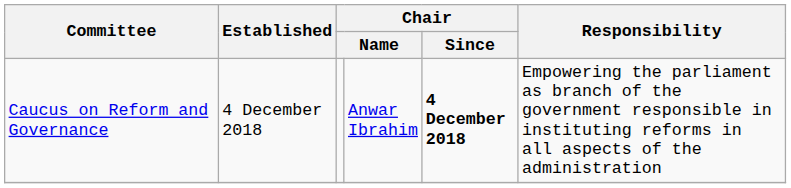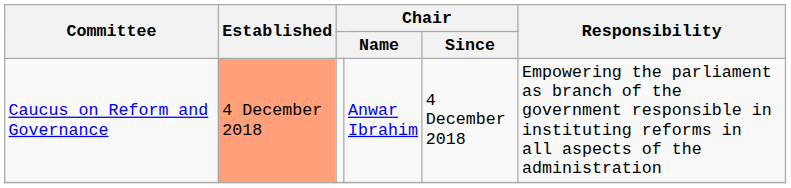(272, 120) no background -> (272, 120) lightsalmon background
(466, 120) bold -> (466, 120) normal
